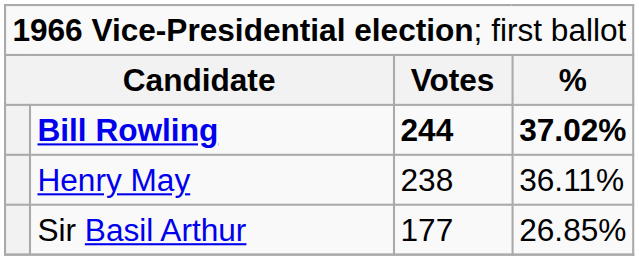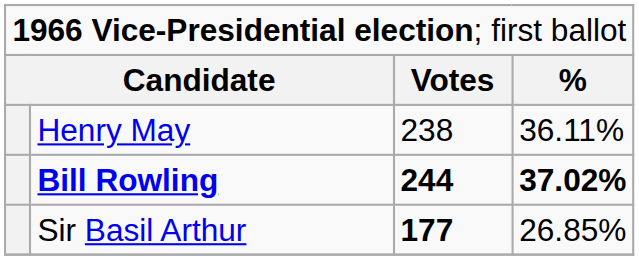rows swapped: (128, 130) <-> (114, 180)
(427, 230) normal -> (427, 230) bold
